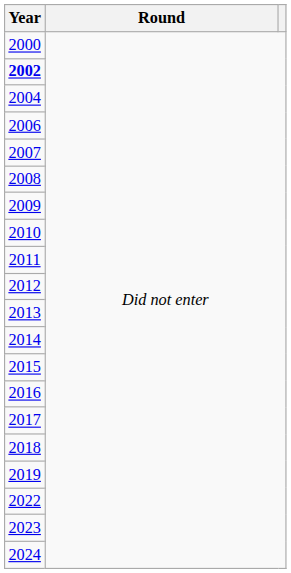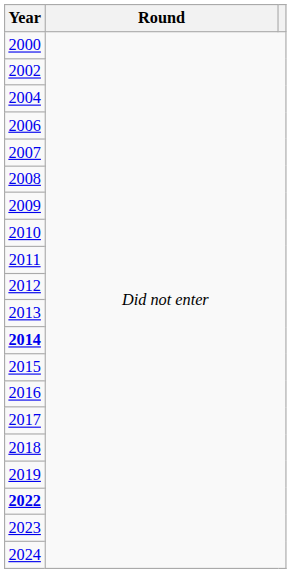(25, 71) bold -> (25, 71) normal
(25, 340) normal -> (25, 340) bold
(25, 501) normal -> (25, 501) bold
